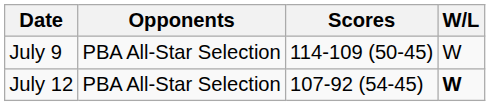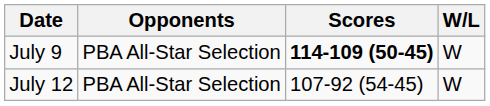(362, 52) normal -> (362, 52) bold
(452, 84) bold -> (452, 84) normal
